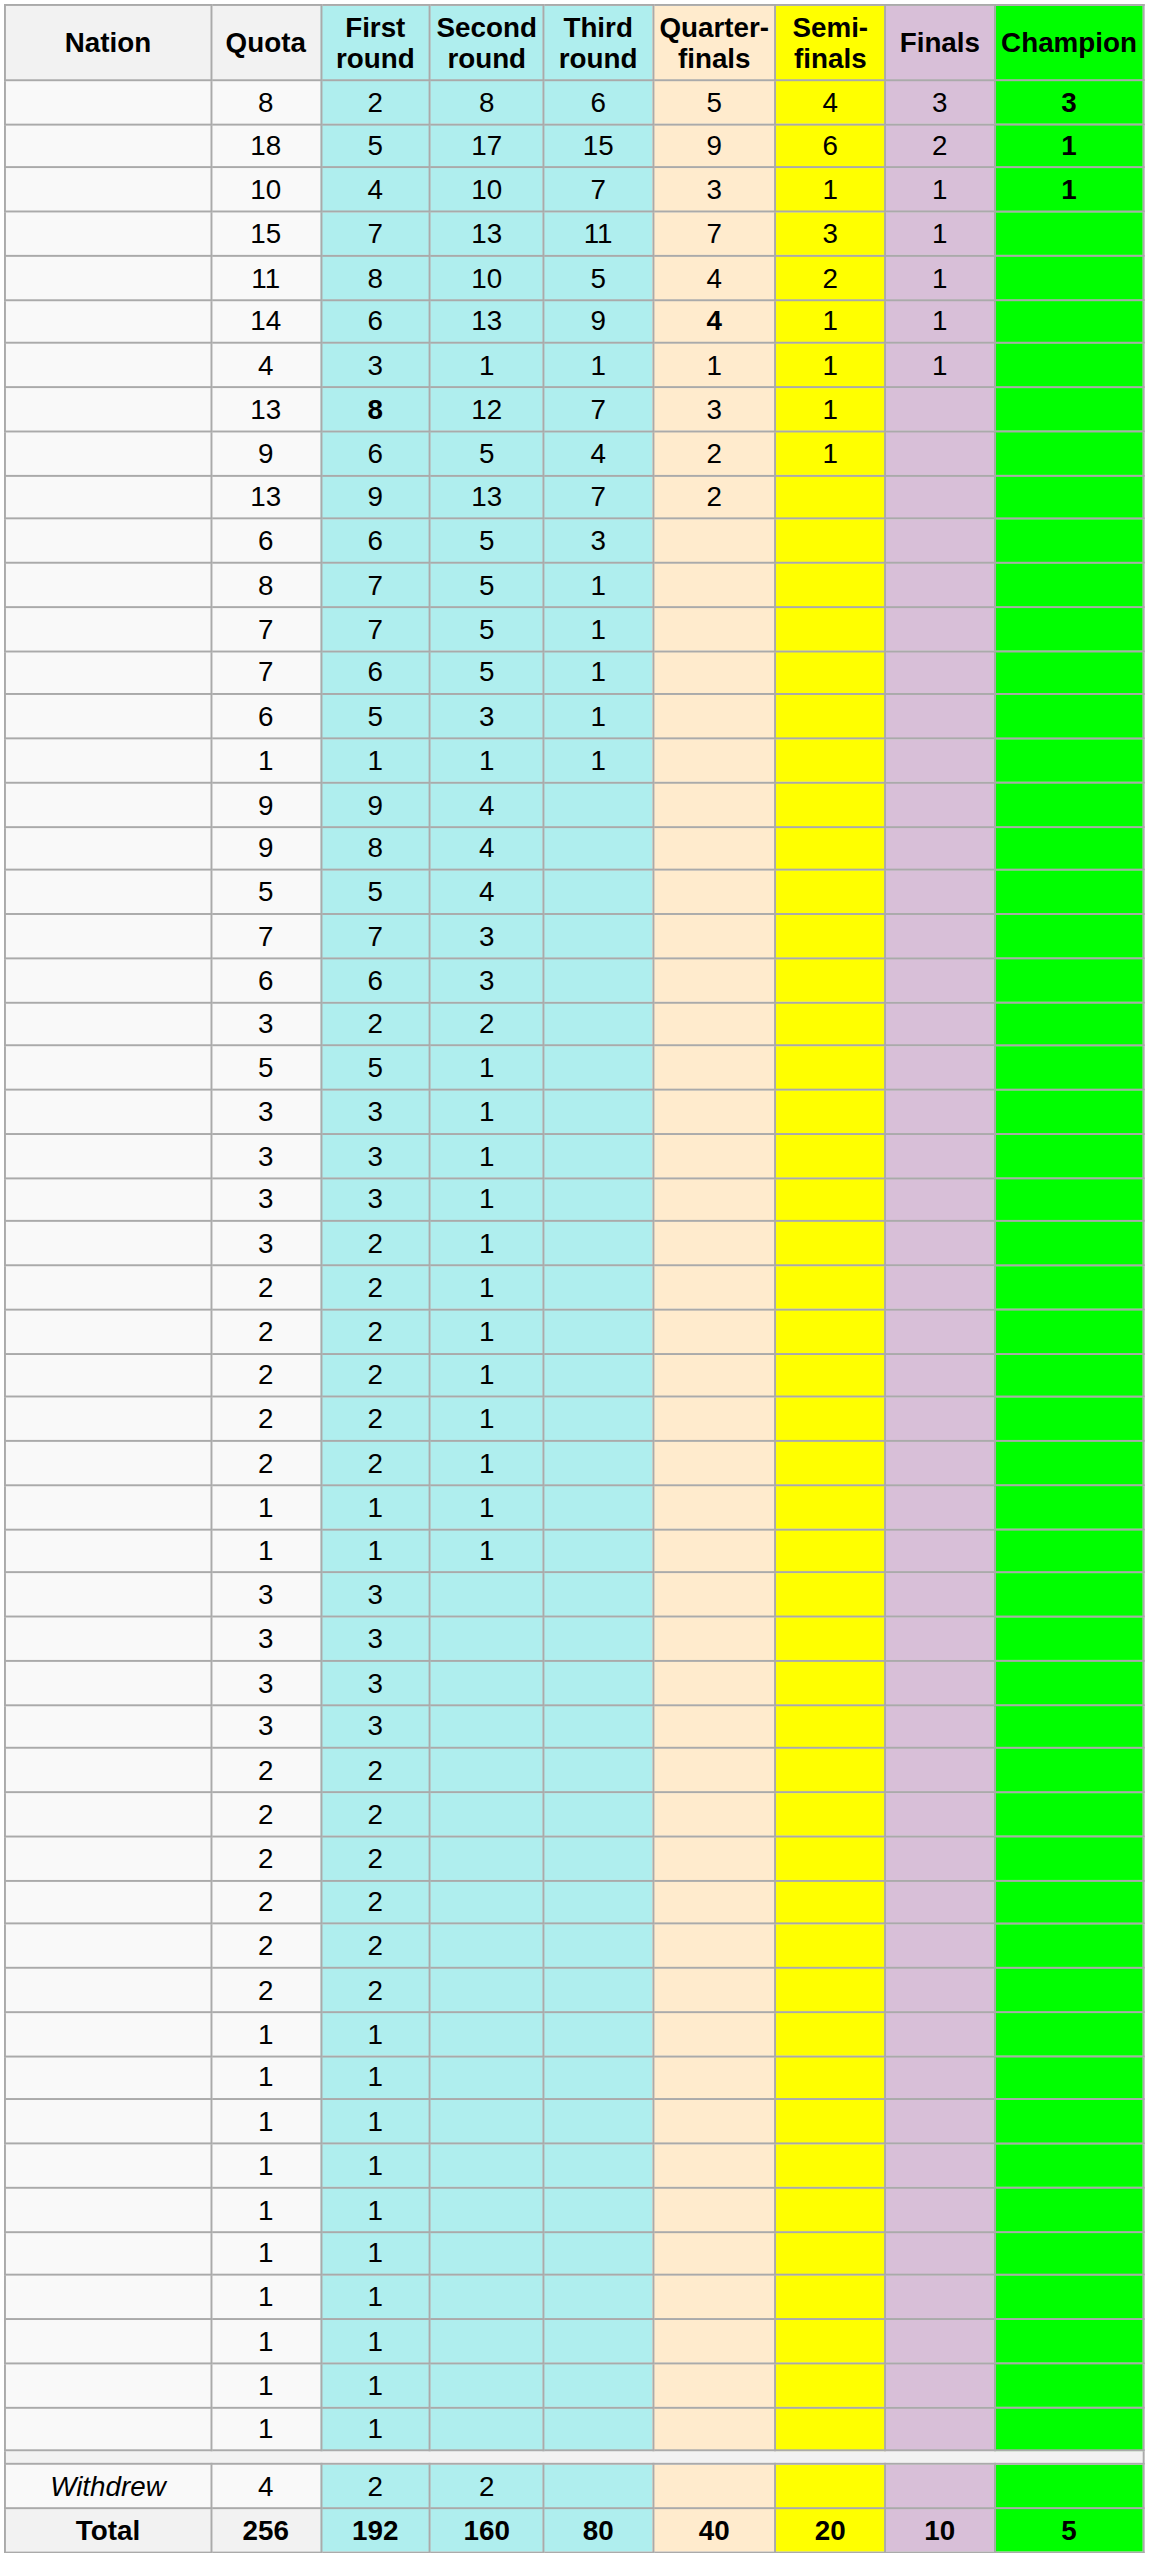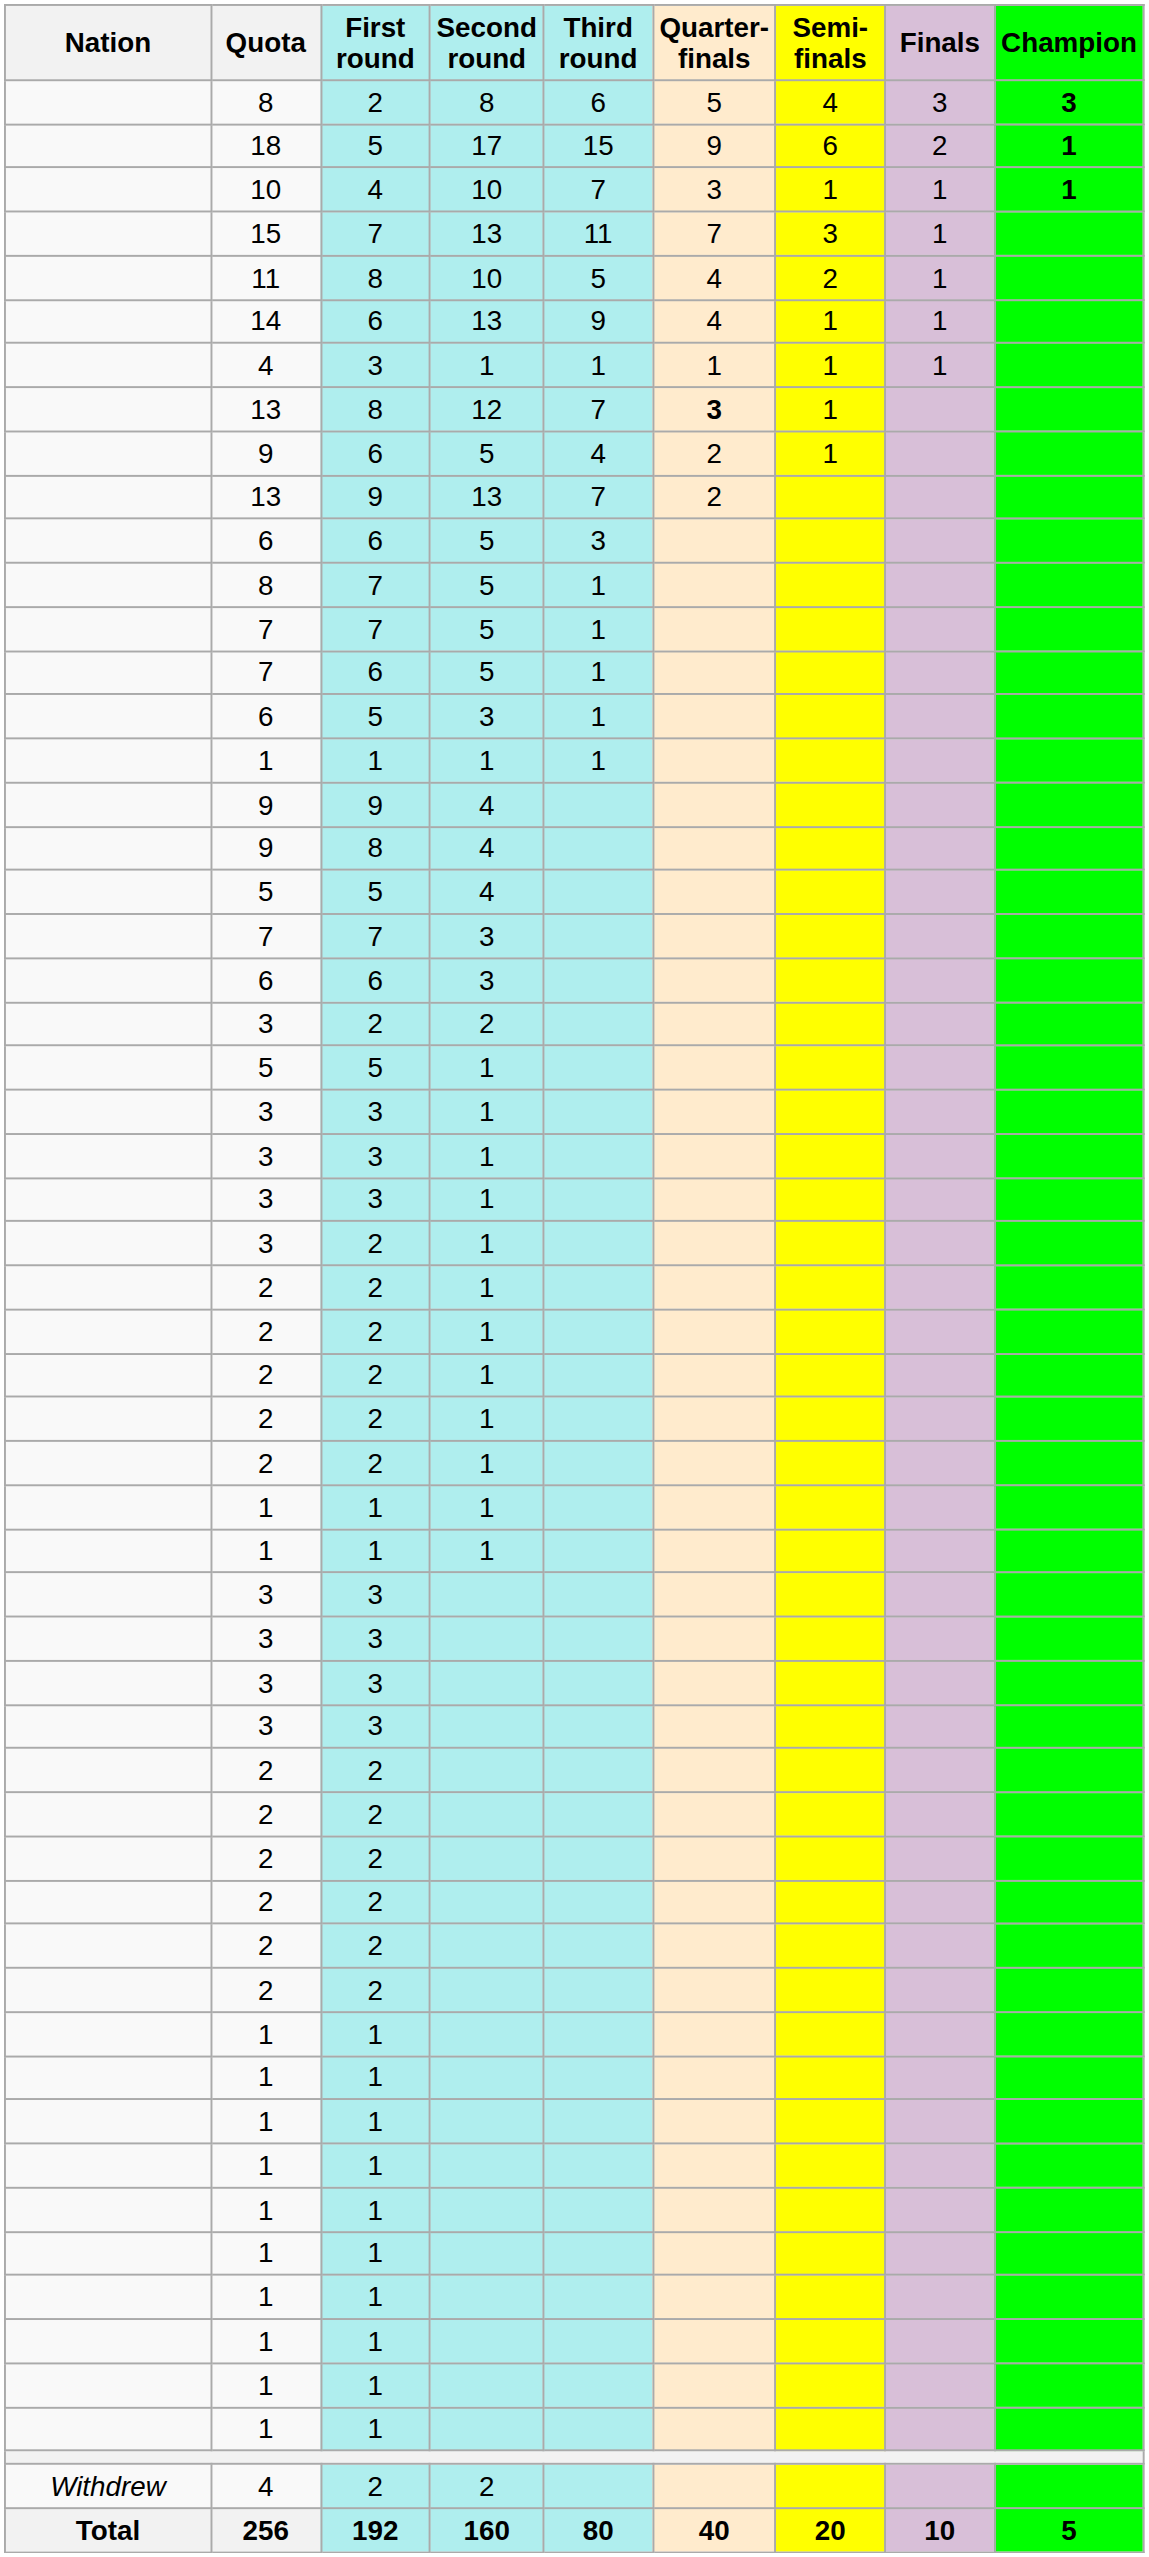(714, 322) bold -> (714, 322) normal
(375, 409) bold -> (375, 409) normal
(714, 409) normal -> (714, 409) bold
